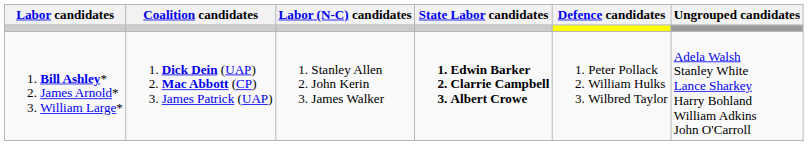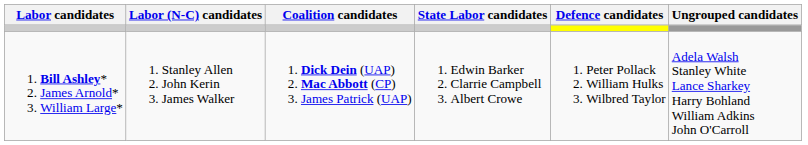columns swapped: (201, 14) <-> (345, 14)
(484, 84) bold -> (483, 84) normal
